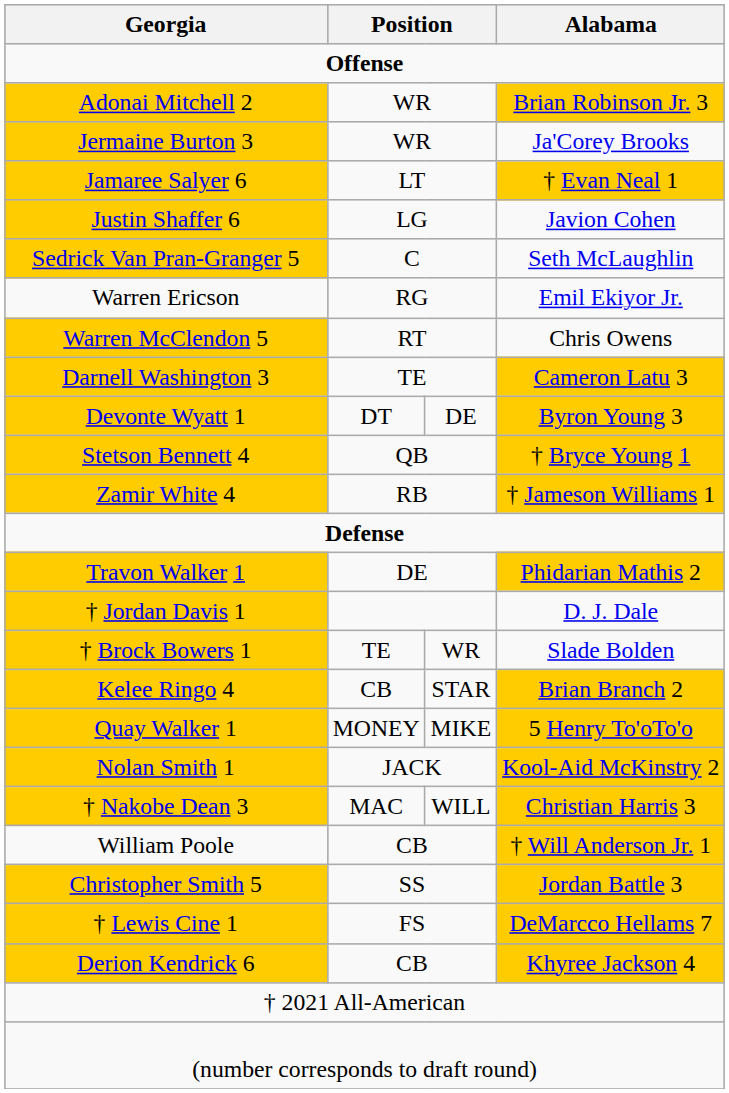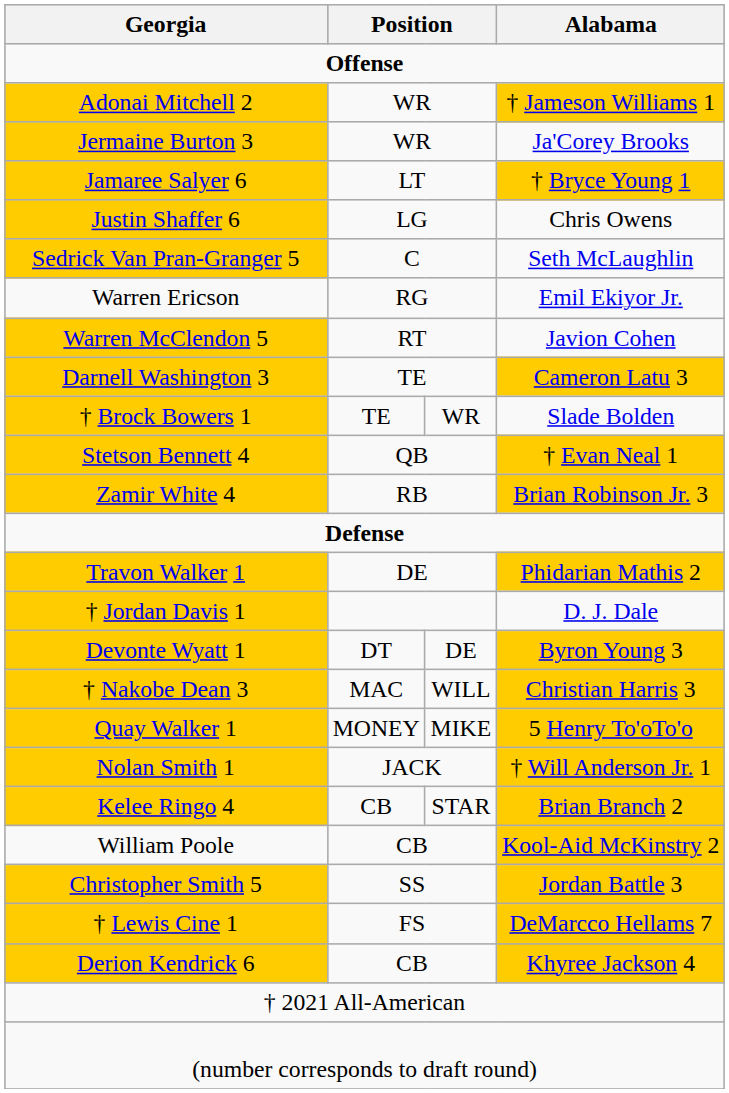(611, 102) Brian Robinson Jr. 3 -> (611, 102) † Jameson Williams 1
(611, 180) † Evan Neal 1 -> (611, 180) † Bryce Young 1
(611, 219) Javion Cohen -> (611, 219) Chris Owens
(611, 337) Chris Owens -> (611, 337) Javion Cohen
rows swapped: (166, 649) <-> (166, 415)
(611, 454) † Bryce Young 1 -> (611, 454) † Evan Neal 1
(611, 493) † Jameson Williams 1 -> (611, 493) Brian Robinson Jr. 3
rows swapped: (166, 806) <-> (166, 688)
(611, 767) Kool-Aid McKinstry 2 -> (611, 767) † Will Anderson Jr. 1
(611, 845) † Will Anderson Jr. 1 -> (611, 845) Kool-Aid McKinstry 2
